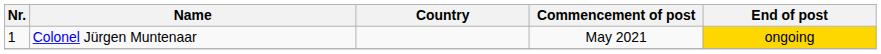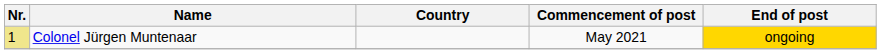(12, 37) no background -> (12, 37) khaki background
